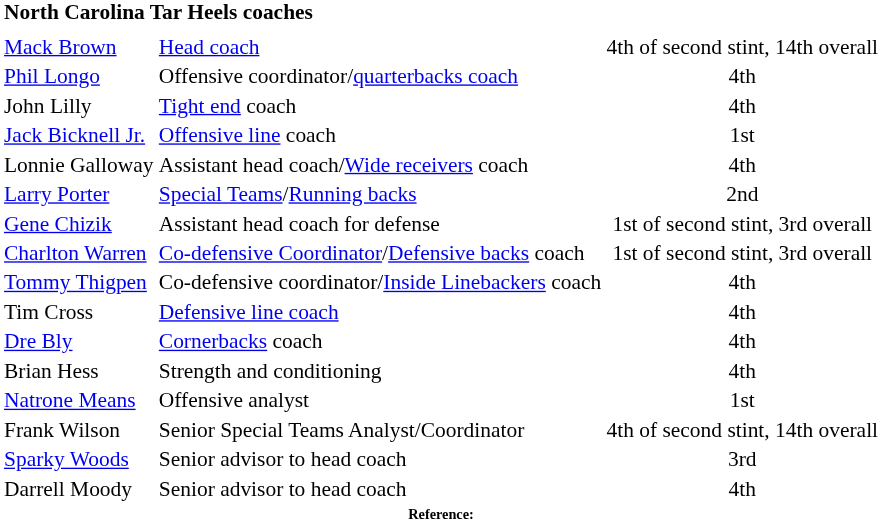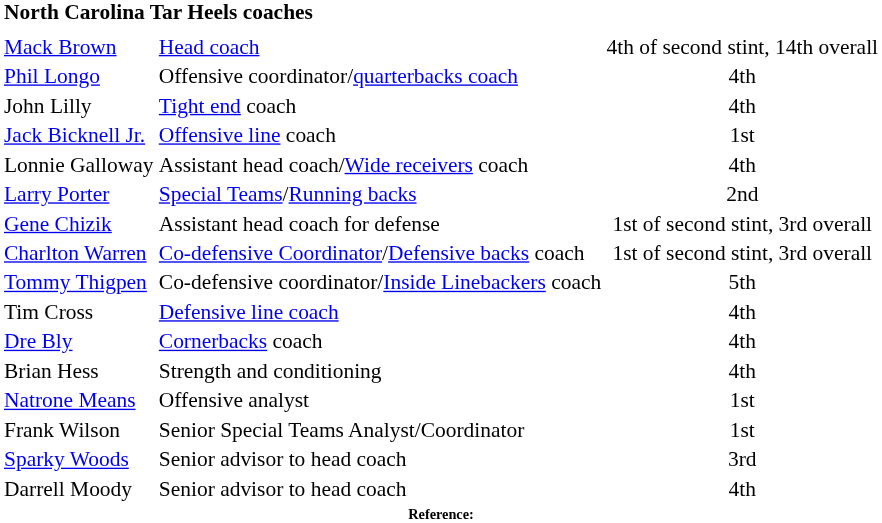(742, 282) 4th -> (742, 282) 5th
(742, 429) 4th of second stint, 14th overall -> (742, 429) 1st
